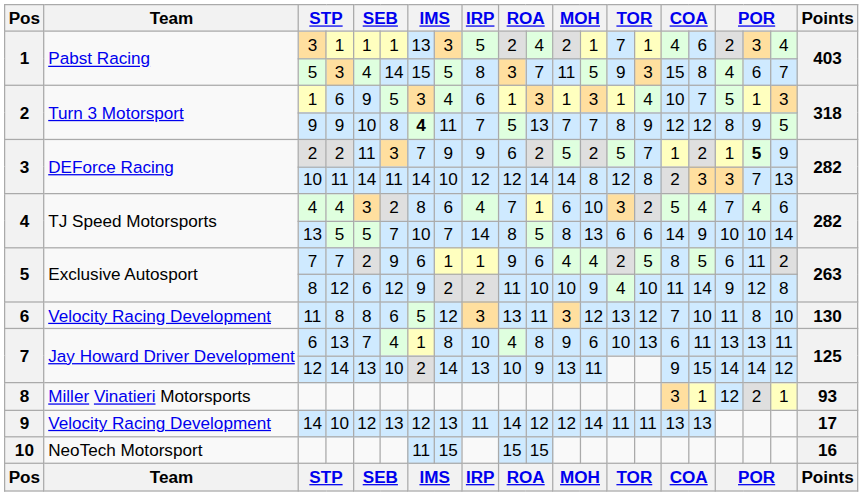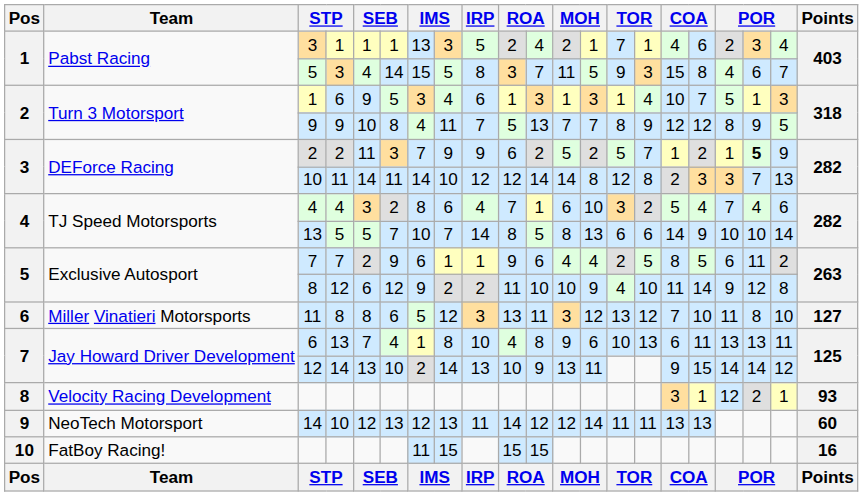(421, 126) bold -> (421, 126) normal
(160, 315) Velocity Racing Development -> (149, 315) Miller Vinatieri Motorsports
(828, 315) 130 -> (828, 315) 127
(149, 396) Miller Vinatieri Motorsports -> (160, 396) Velocity Racing Development
(160, 423) Velocity Racing Development -> (125, 423) NeoTech Motorsport
(828, 423) 17 -> (828, 423) 60
(125, 450) NeoTech Motorsport -> (107, 450) FatBoy Racing!
